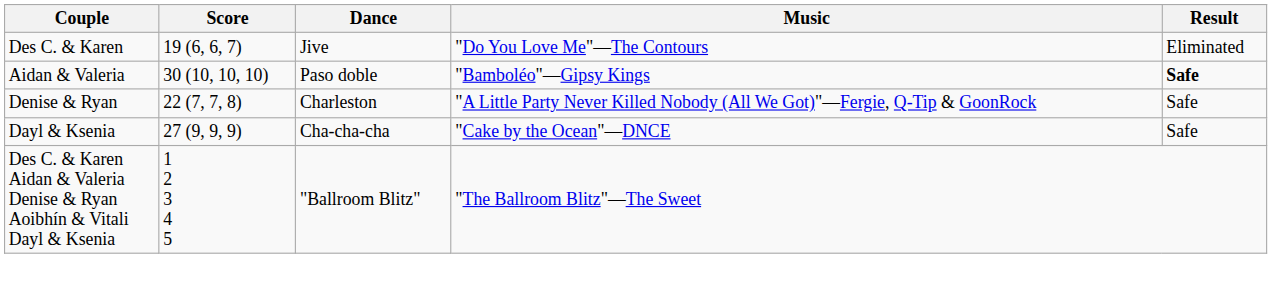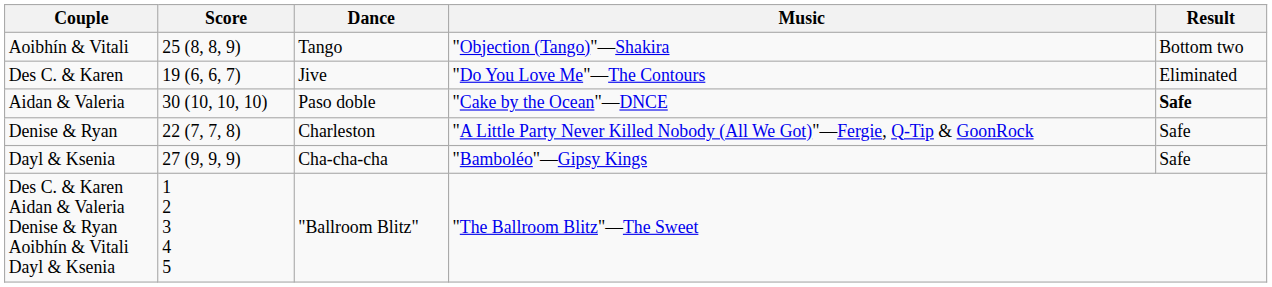+ row: (69, 46)
(553, 74) "Bamboléo"—Gipsy Kings -> (560, 103) "Cake by the Ocean"—DNCE
(563, 131) "Cake by the Ocean"—DNCE -> (550, 159) "Bamboléo"—Gipsy Kings
